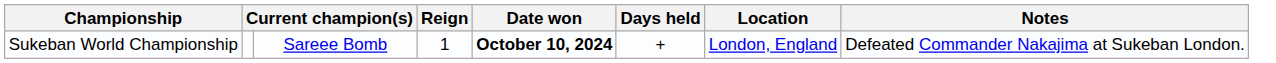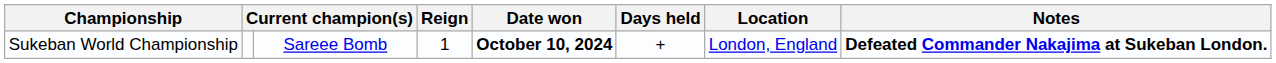(1045, 44) normal -> (1056, 44) bold
